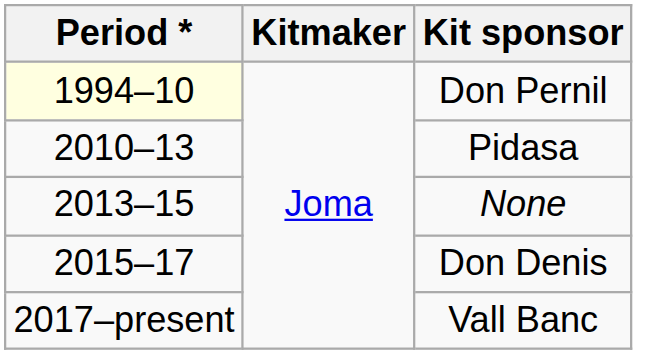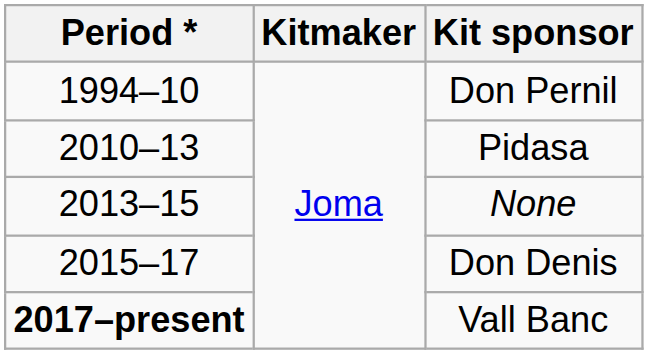(124, 90) lightyellow background -> (129, 90) no background
(124, 319) normal -> (129, 319) bold
